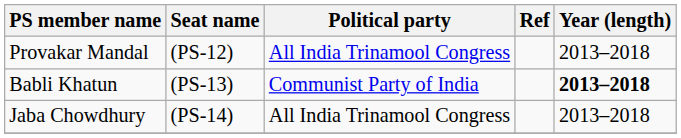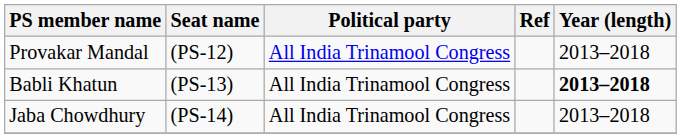(374, 84) Communist Party of India -> (390, 84) All India Trinamool Congress
